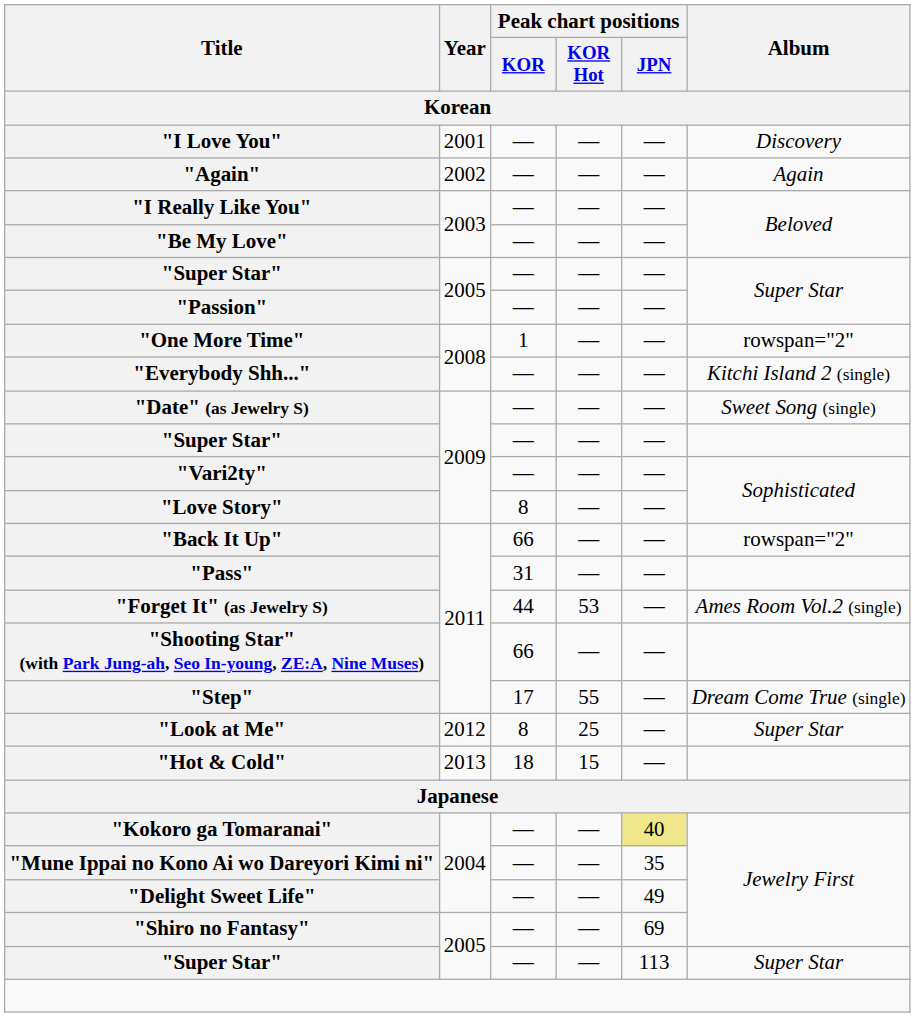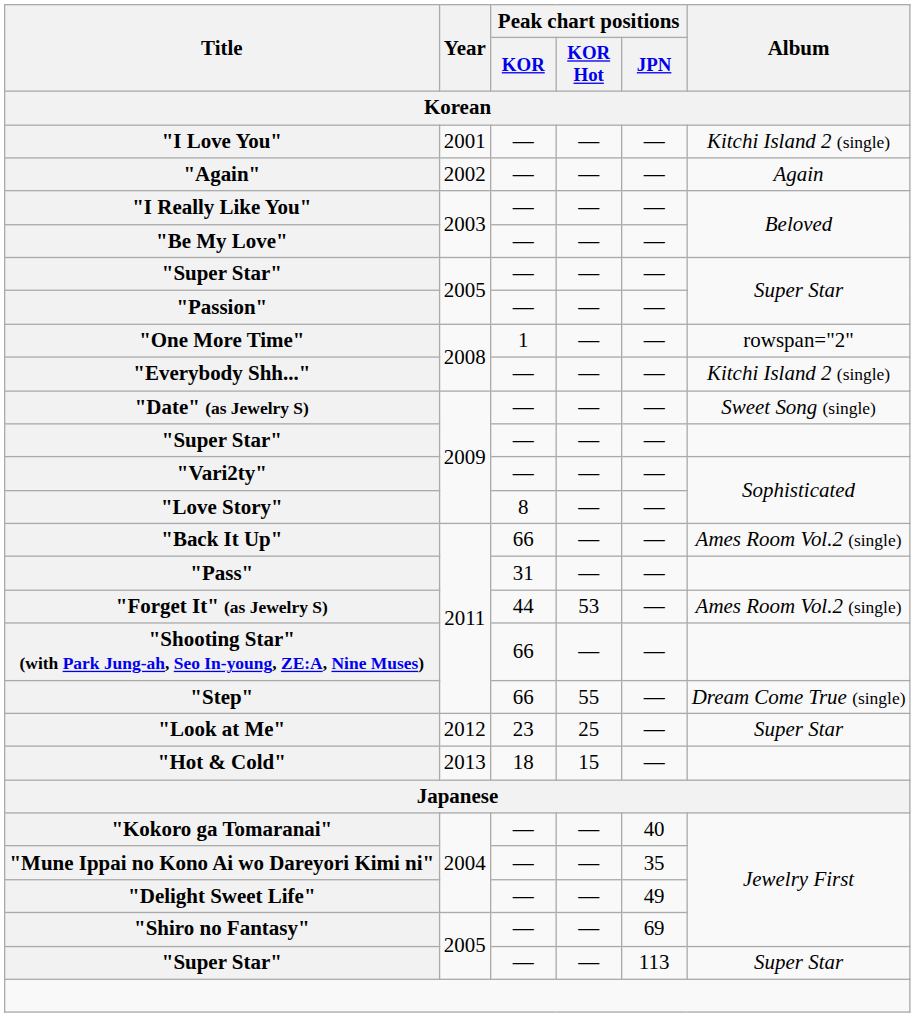(799, 140) Discovery -> (799, 140) Kitchi Island 2 (single)
(799, 539) rowspan="2" -> (799, 539) Ames Room Vol.2 (single)
(523, 696) 17 -> (523, 696) 66
(523, 729) 8 -> (523, 729) 23
(654, 829) khaki background -> (654, 829) no background
